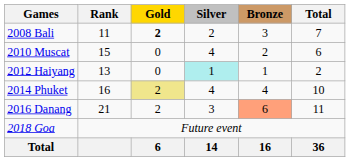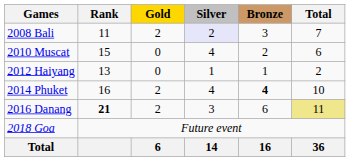(158, 33) bold -> (158, 33) normal
(211, 33) no background -> (211, 33) lavender background
(211, 71) paleturquoise background -> (211, 71) no background
(158, 90) khaki background -> (158, 90) no background
(265, 90) normal -> (265, 90) bold
(104, 109) normal -> (104, 109) bold
(265, 109) lightsalmon background -> (265, 109) no background
(318, 109) no background -> (318, 109) khaki background
